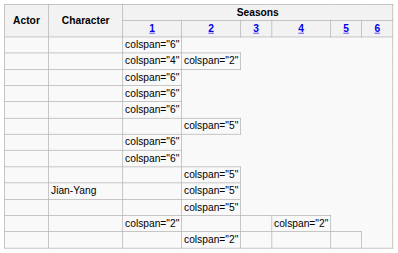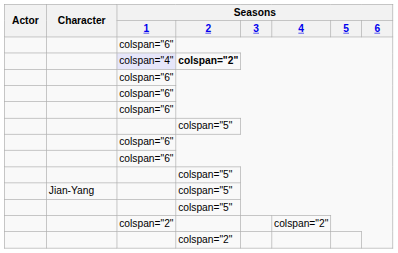(152, 61) no background -> (146, 61) lavender background
(211, 61) normal -> (208, 61) bold
